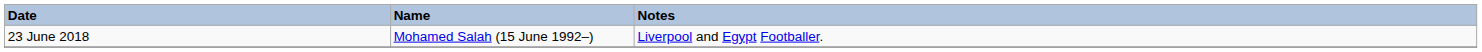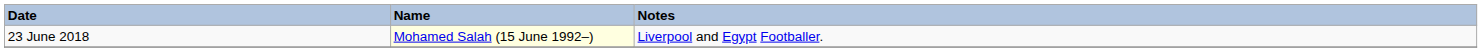(494, 36) no background -> (494, 36) lightyellow background
